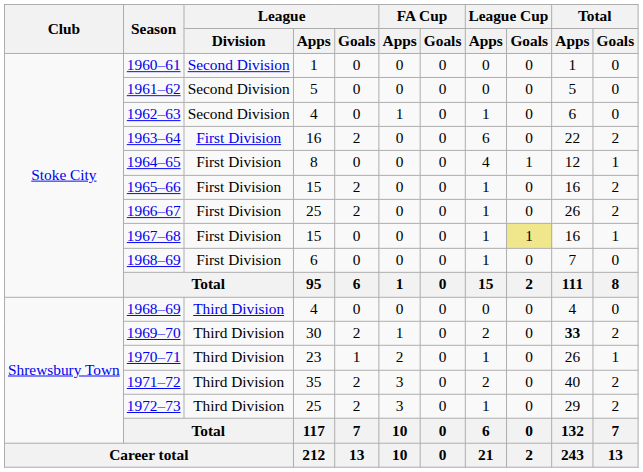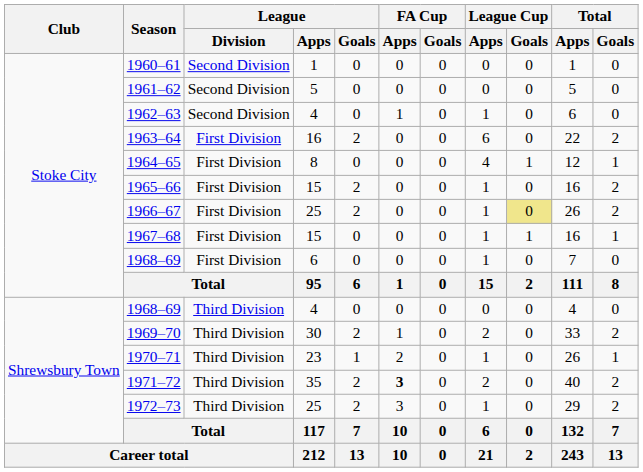(529, 211) no background -> (529, 211) khaki background
(529, 235) khaki background -> (529, 235) no background
(572, 333) bold -> (572, 333) normal
(400, 382) normal -> (400, 382) bold
